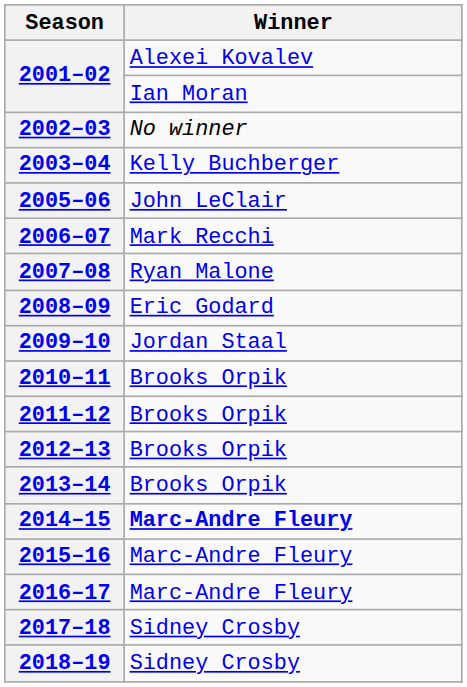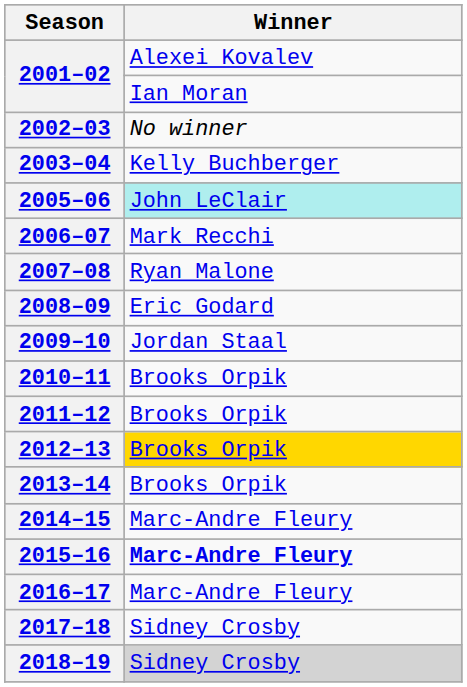(208, 201) no background -> (208, 201) paleturquoise background
(208, 450) no background -> (208, 450) gold background
(241, 521) bold -> (241, 521) normal
(241, 557) normal -> (241, 557) bold
(215, 663) no background -> (215, 663) lightgrey background
